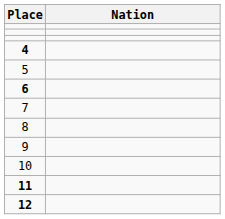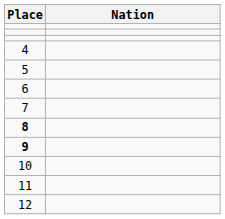(25, 50) bold -> (25, 50) normal
(25, 89) bold -> (25, 89) normal
(25, 127) normal -> (25, 127) bold
(25, 147) normal -> (25, 147) bold
(25, 185) bold -> (25, 185) normal
(25, 205) bold -> (25, 205) normal
